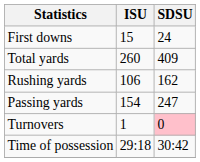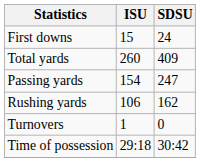rows swapped: (47, 80) <-> (45, 102)
(161, 124) pink background -> (161, 124) no background
